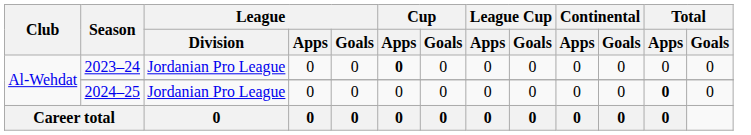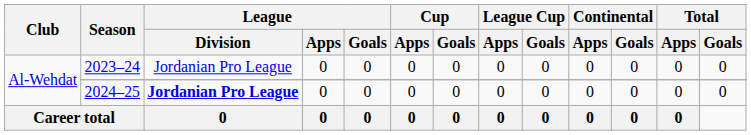(399, 67) bold -> (412, 67) normal
(216, 92) normal -> (223, 92) bold
(666, 92) bold -> (679, 92) normal
